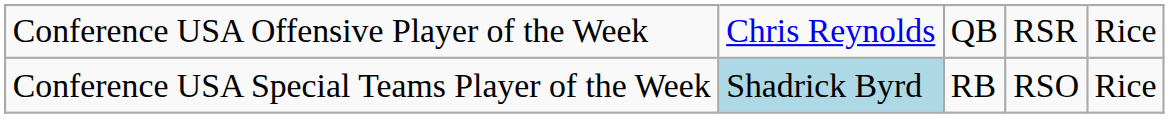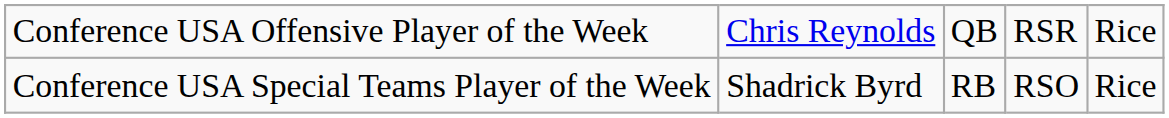(824, 84) lightblue background -> (824, 84) no background
